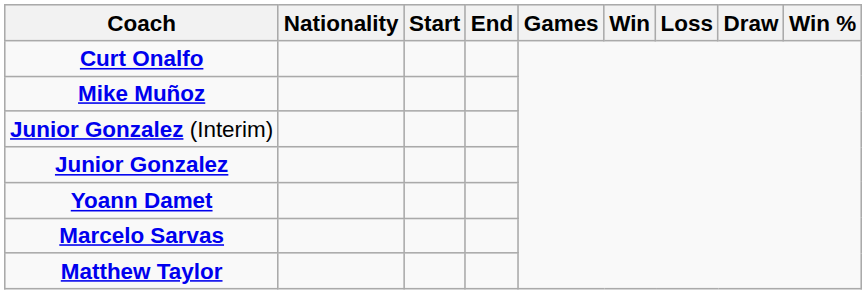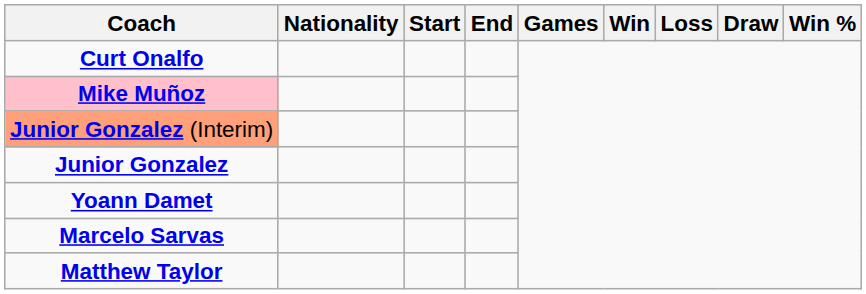(142, 94) no background -> (142, 94) pink background
(142, 129) no background -> (142, 129) lightsalmon background
